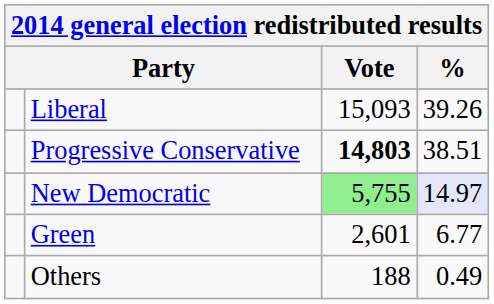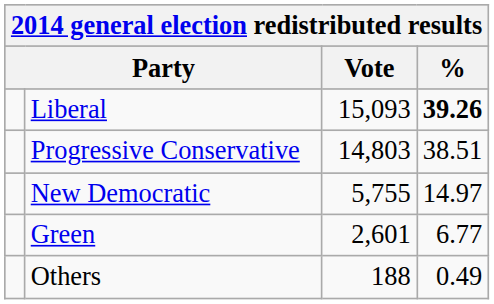(452, 109) normal -> (452, 109) bold
(374, 151) bold -> (374, 151) normal
(381, 192) lightgreen background -> (381, 192) no background
(452, 192) lavender background -> (452, 192) no background
